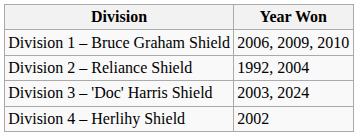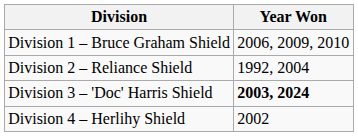(273, 93) normal -> (273, 93) bold
